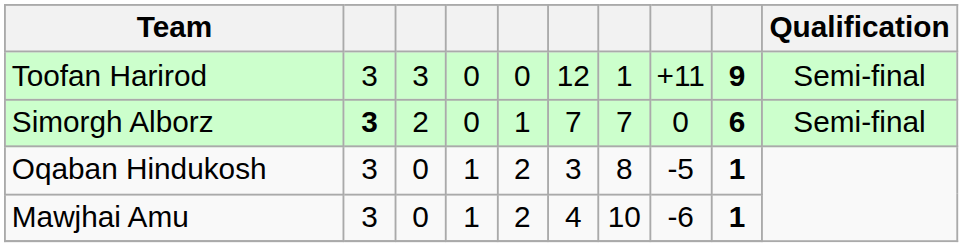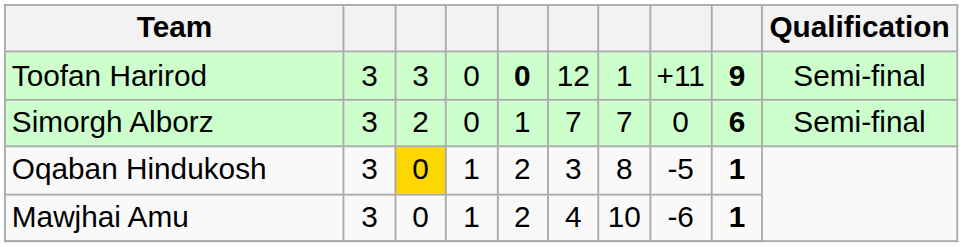(522, 75) normal -> (522, 75) bold
(370, 122) bold -> (370, 122) normal
(421, 169) no background -> (421, 169) gold background
